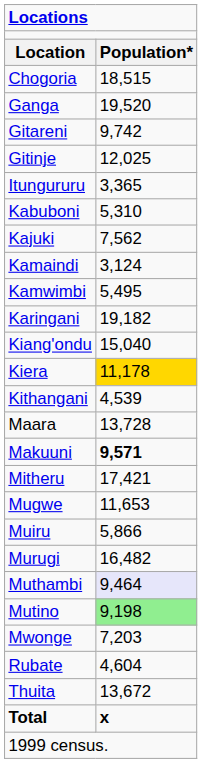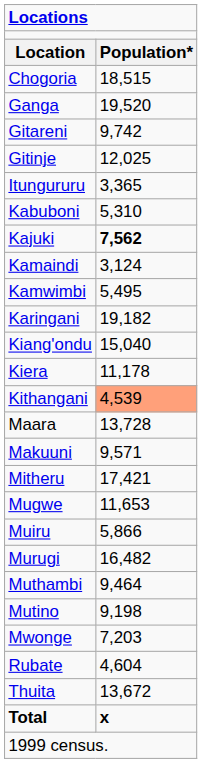(121, 238) normal -> (121, 238) bold
(125, 371) gold background -> (125, 371) no background
(121, 398) no background -> (121, 398) lightsalmon background
(121, 451) bold -> (121, 451) normal
(121, 585) lavender background -> (121, 585) no background
(121, 611) lightgreen background -> (121, 611) no background
